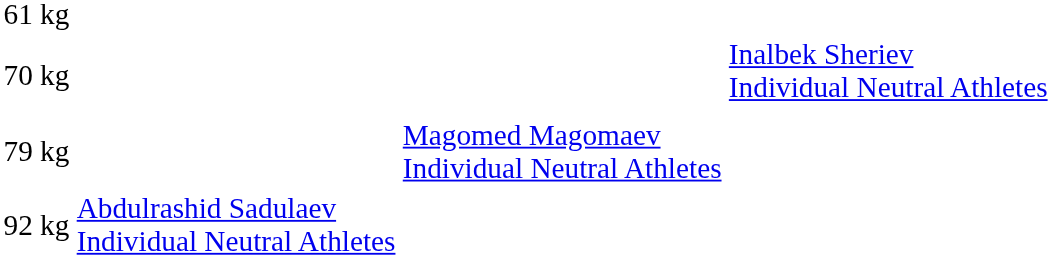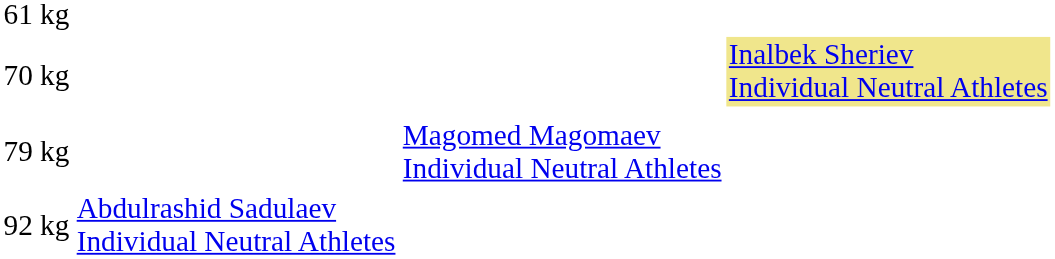(888, 71) no background -> (888, 71) khaki background
